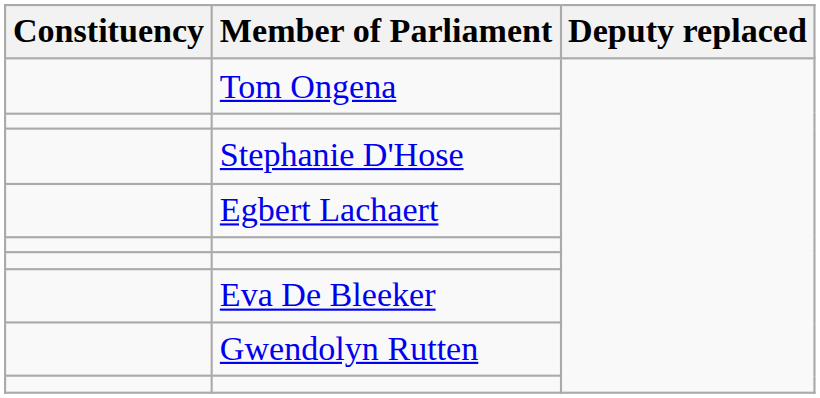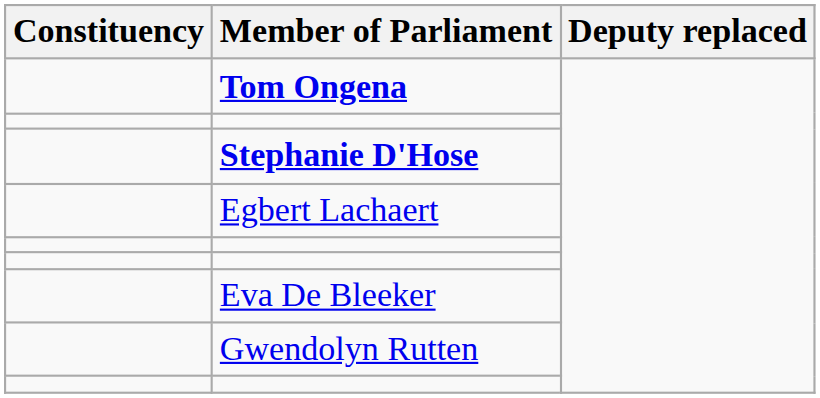(308, 85) normal -> (313, 85) bold
(342, 155) normal -> (349, 155) bold
